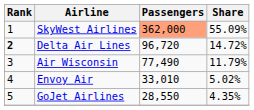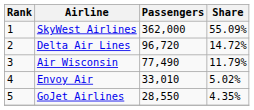(164, 30) lightsalmon background -> (164, 30) no background
(10, 47) bold -> (10, 47) normal
